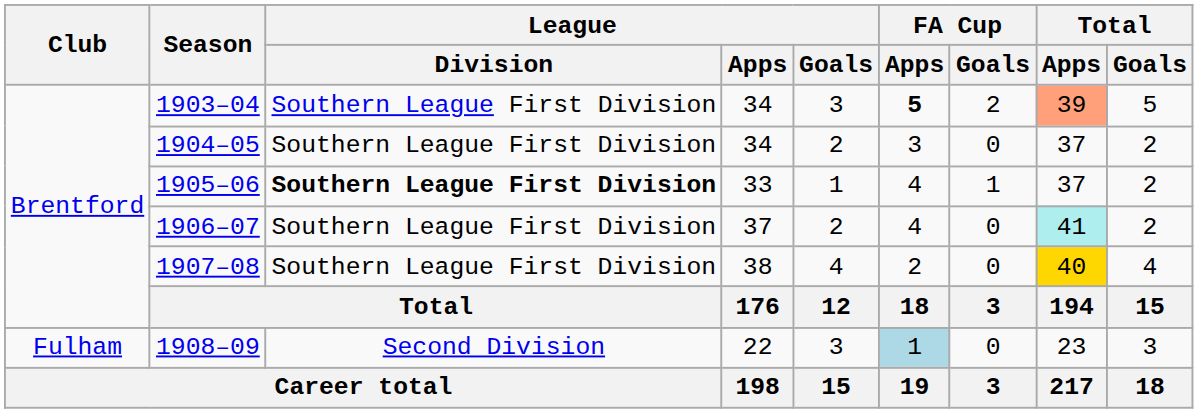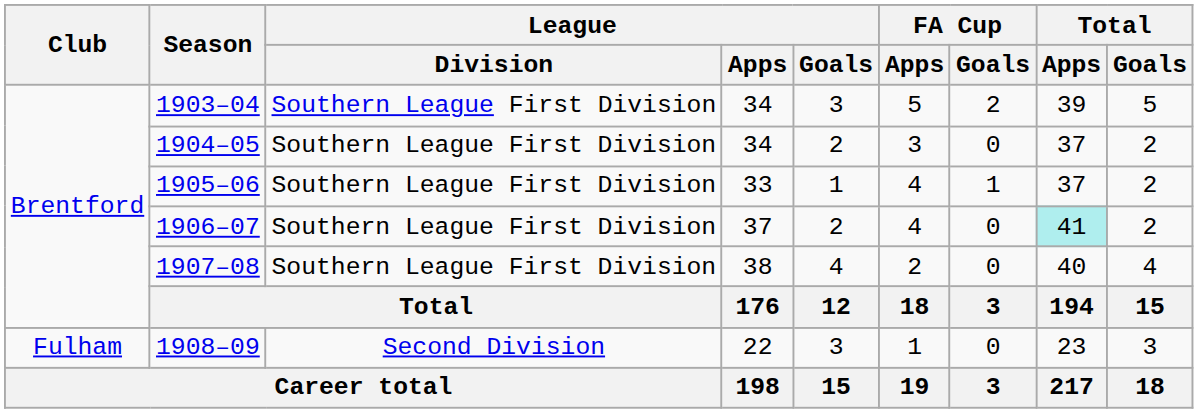(915, 106) bold -> (915, 106) normal
(1072, 106) lightsalmon background -> (1072, 106) no background
(494, 186) bold -> (494, 186) normal
(1072, 267) gold background -> (1072, 267) no background
(915, 347) lightblue background -> (915, 347) no background
